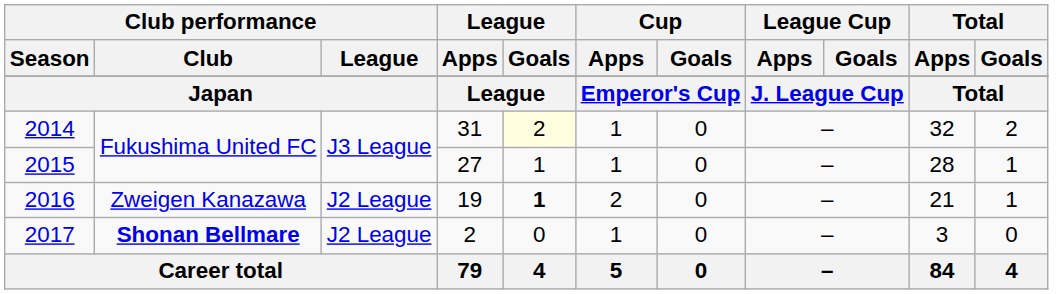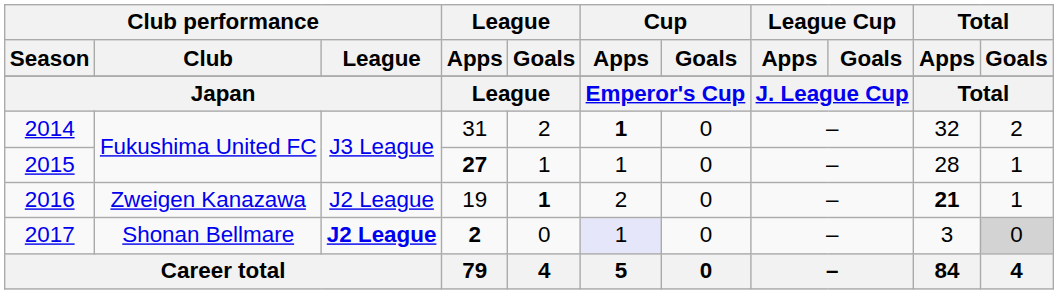(539, 128) lightyellow background -> (544, 128) no background
(616, 128) normal -> (621, 128) bold
(470, 164) normal -> (475, 164) bold
(942, 199) normal -> (947, 199) bold
(208, 235) bold -> (208, 235) normal
(379, 235) normal -> (382, 235) bold
(470, 235) normal -> (475, 235) bold
(616, 235) no background -> (621, 235) lavender background
(1012, 235) no background -> (1016, 235) lightgrey background
